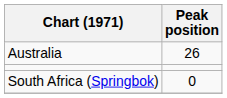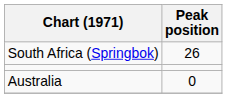(35, 53) Australia -> (83, 53) South Africa (Springbok)
(83, 81) South Africa (Springbok) -> (35, 81) Australia
